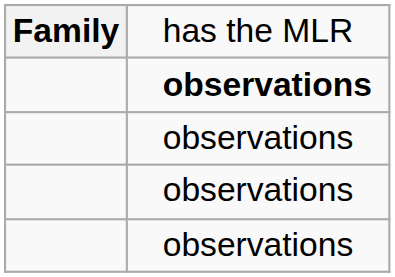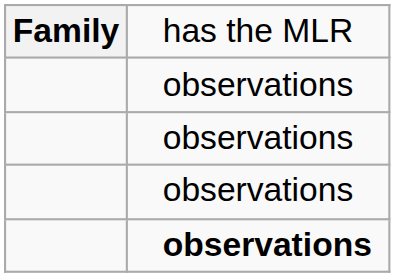(253, 84) bold -> (244, 84) normal
(244, 244) normal -> (253, 244) bold
